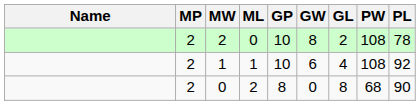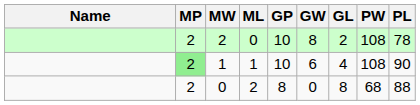(191, 64) no background -> (191, 64) lightgreen background
(402, 64) 92 -> (402, 64) 90
(402, 87) 90 -> (402, 87) 88
